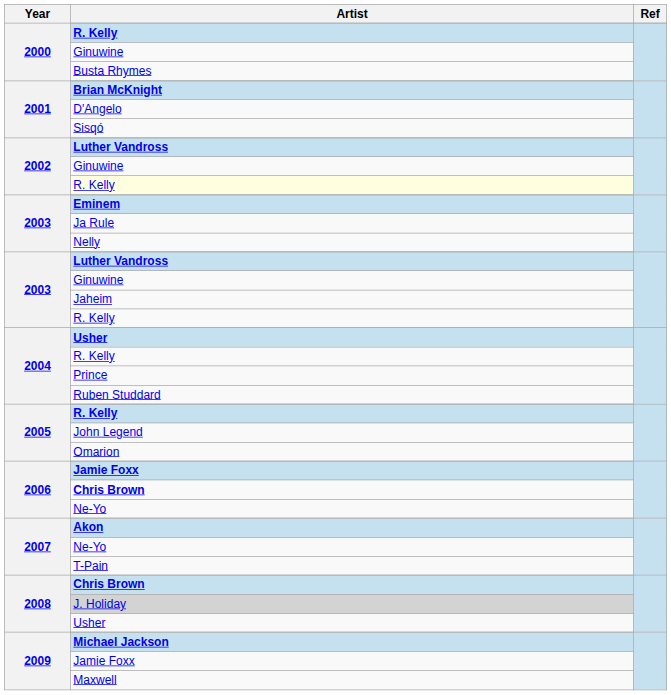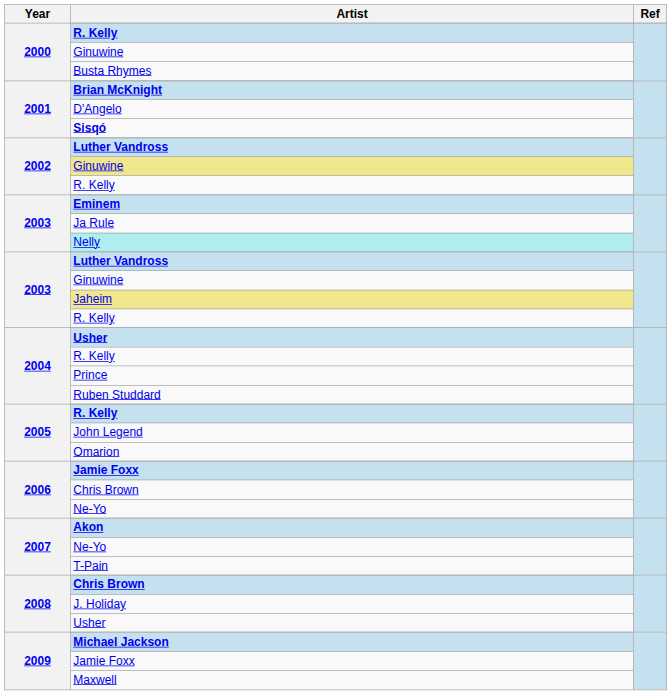(88, 128) normal -> (90, 128) bold
(98, 166) no background -> (98, 166) khaki background
(94, 185) lightyellow background -> (94, 185) no background
(87, 242) no background -> (87, 242) paleturquoise background
(93, 299) no background -> (93, 299) khaki background
(109, 489) bold -> (106, 489) normal
(100, 603) lightgrey background -> (100, 603) no background
